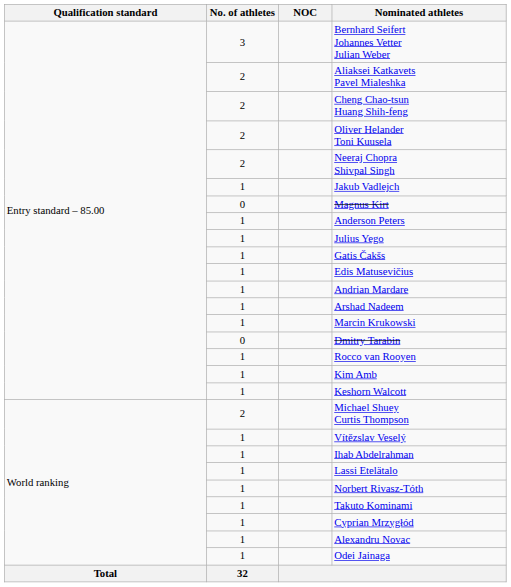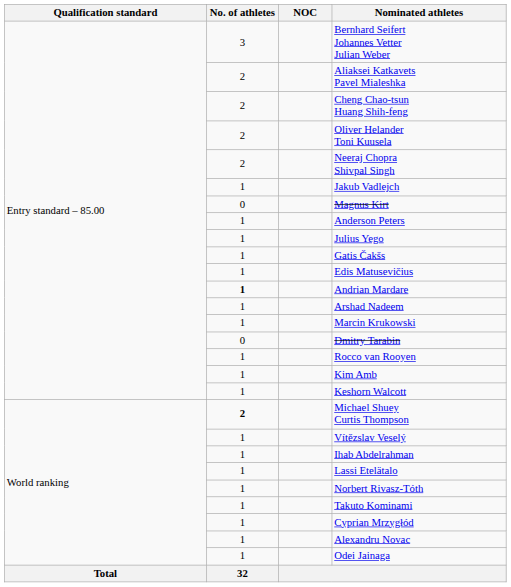(242, 289) normal -> (242, 289) bold
(242, 414) normal -> (242, 414) bold
